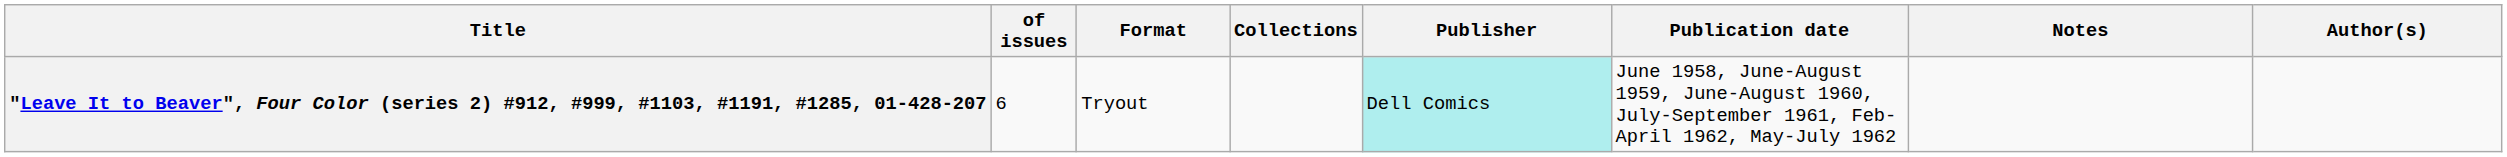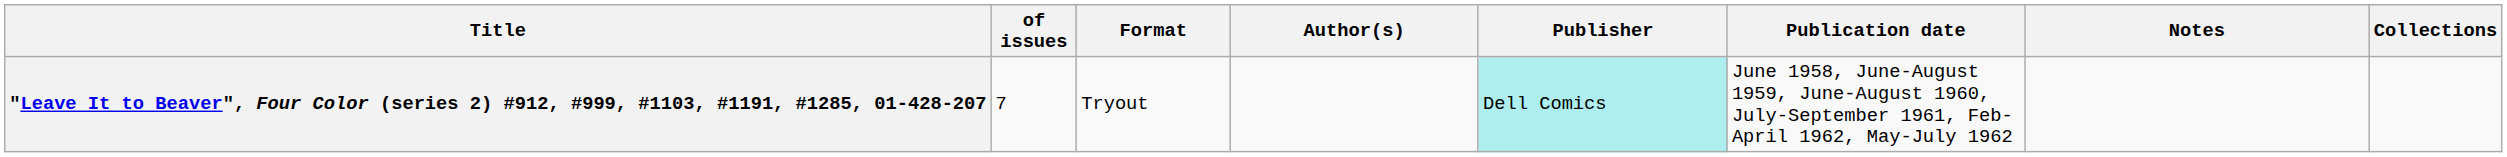columns swapped: (2377, 31) <-> (1296, 31)
(1001, 104) 6 -> (1001, 104) 7
